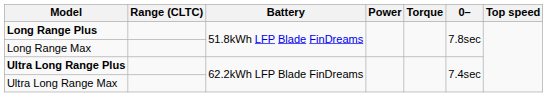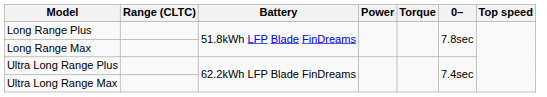(52, 30) bold -> (49, 30) normal
(66, 65) bold -> (62, 65) normal
